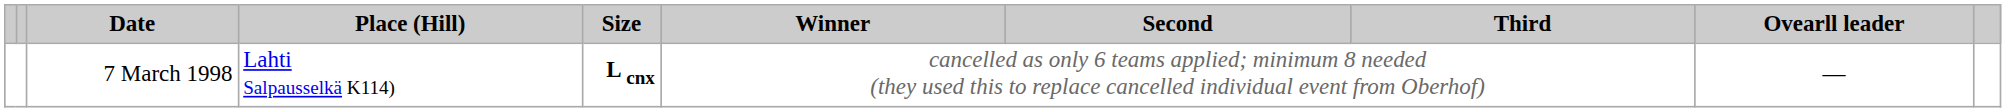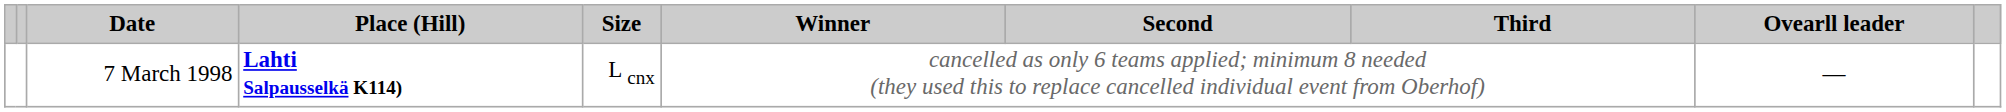(319, 73) normal -> (323, 73) bold
(631, 73) bold -> (632, 73) normal
